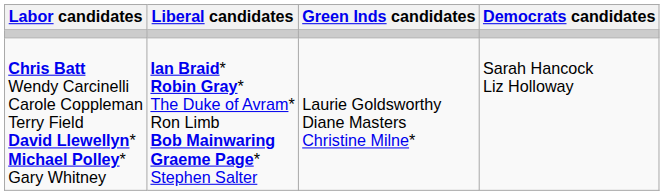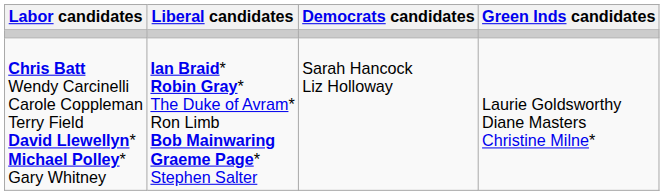columns swapped: (389, 17) <-> (569, 17)
